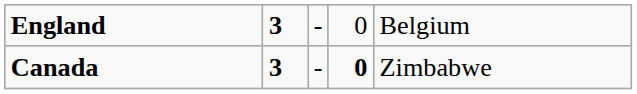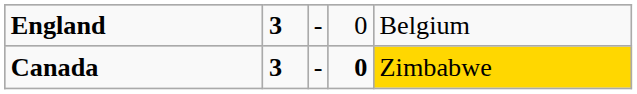(436, 66) no background -> (436, 66) gold background
